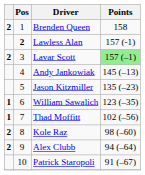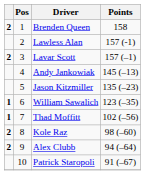(22, 42) bold -> (22, 42) normal
(120, 57) lightgreen background -> (120, 57) no background
